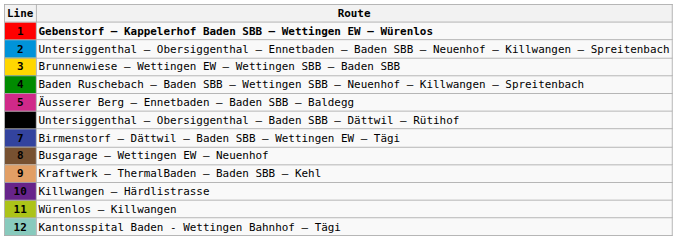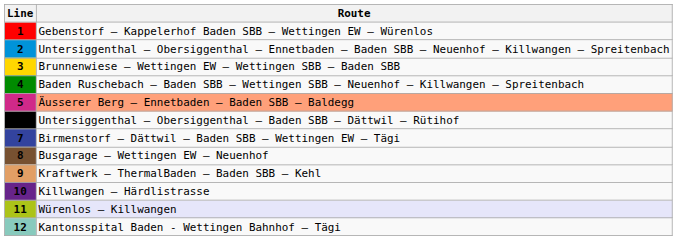(236, 31) bold -> (236, 31) normal
(196, 102) no background -> (196, 102) lightsalmon background
(108, 209) no background -> (108, 209) lavender background
